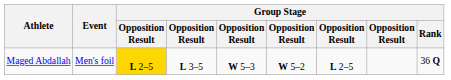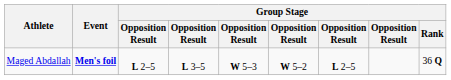(95, 61) normal -> (96, 61) bold
(141, 67) gold background -> (143, 67) no background
